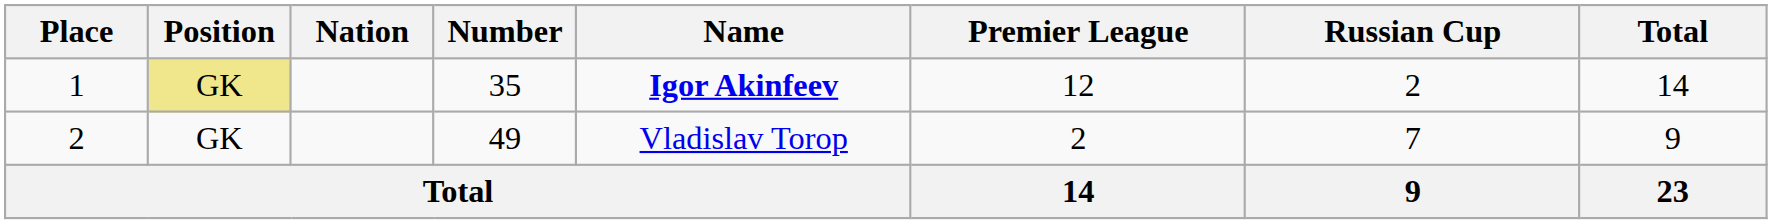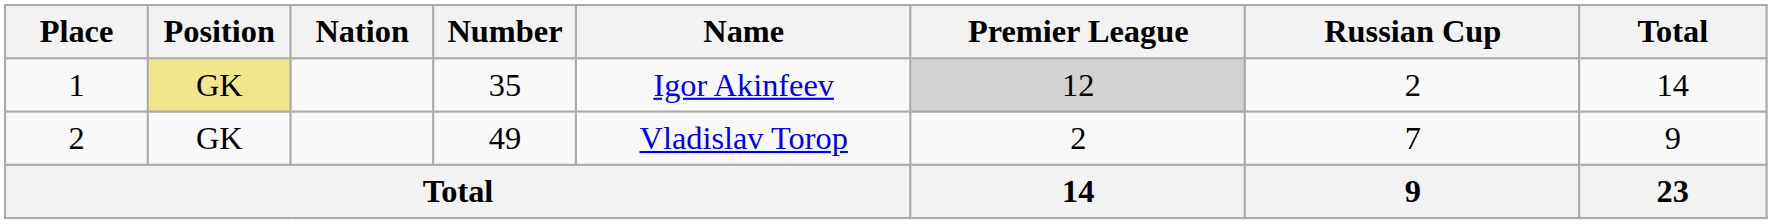(744, 84) bold -> (744, 84) normal
(1078, 84) no background -> (1078, 84) lightgrey background
